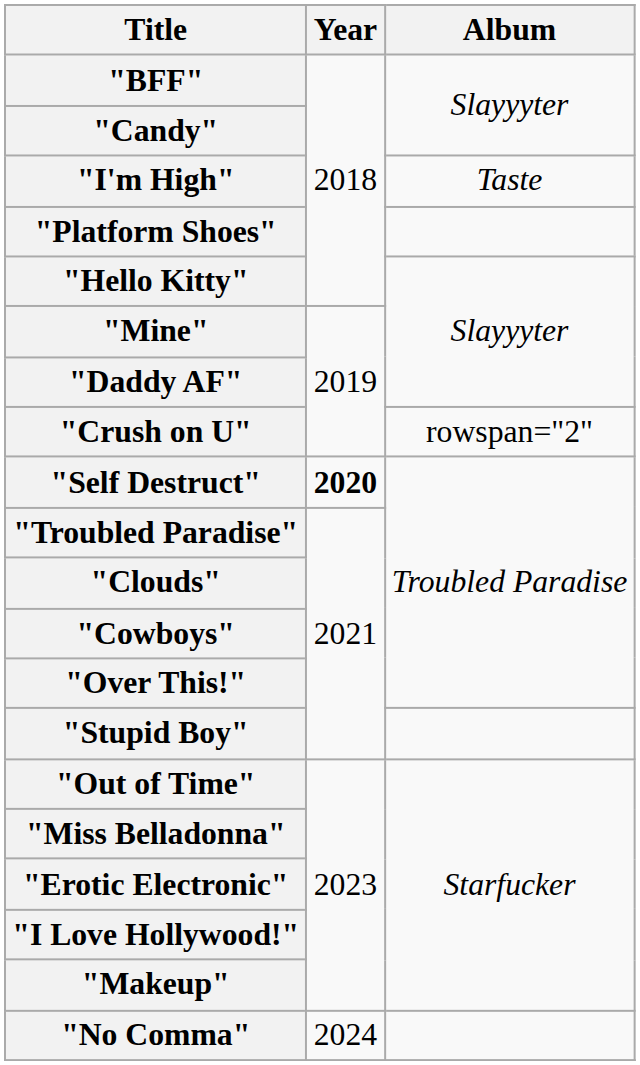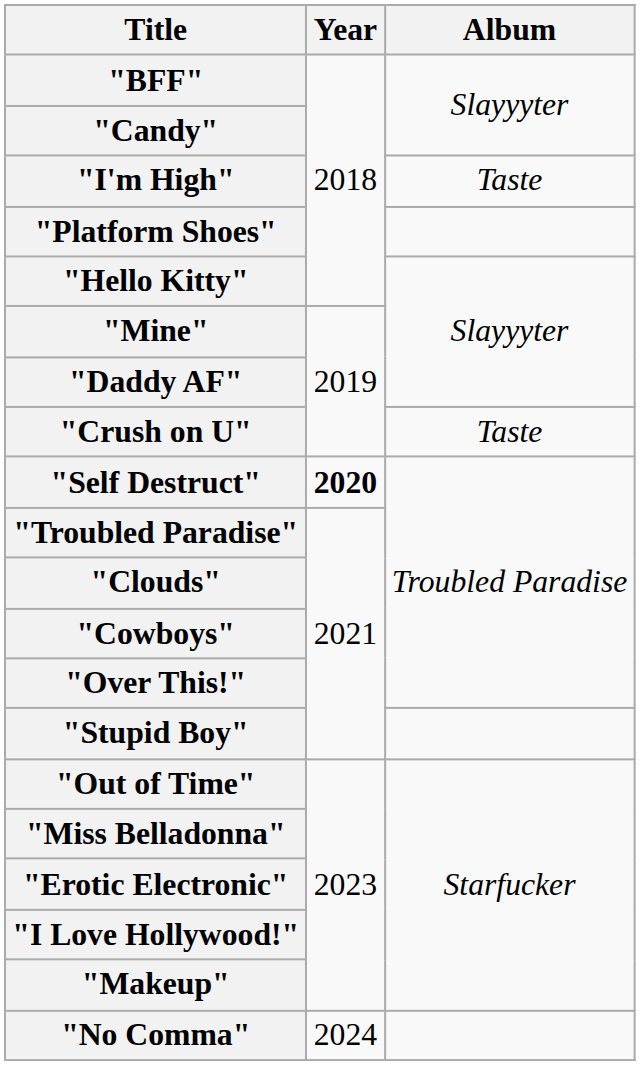(510, 431) rowspan="2" -> (510, 431) Taste
